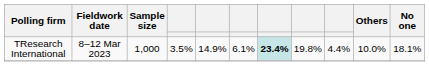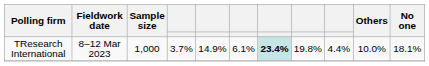(181, 49) 3.5% -> (181, 49) 3.7%
